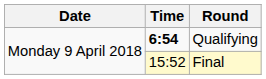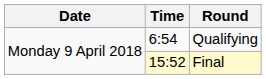(164, 39) bold -> (163, 39) normal
